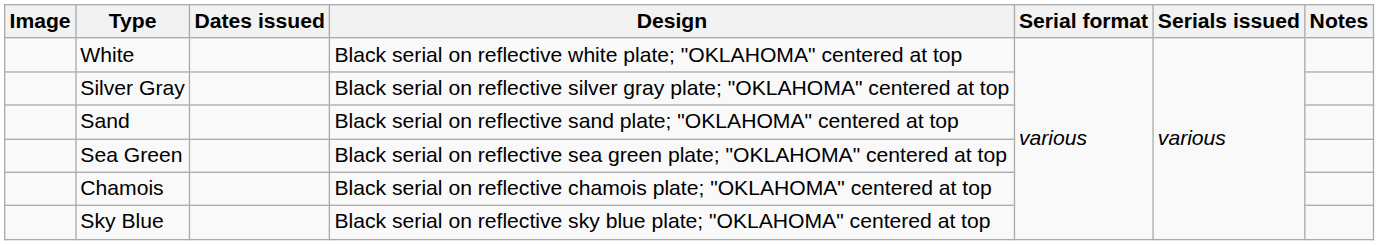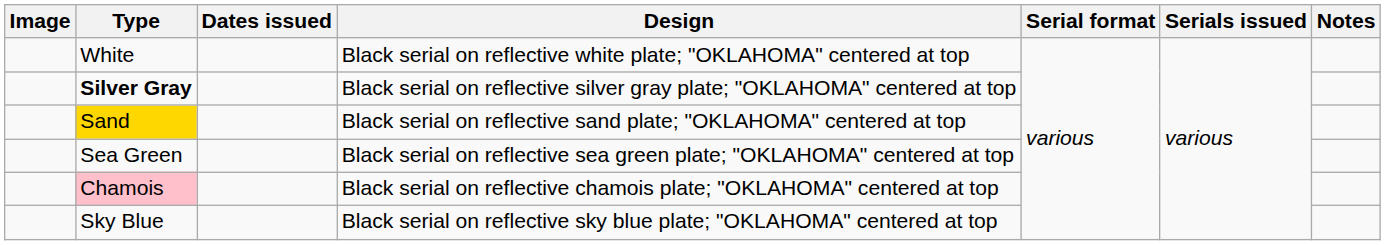(133, 88) normal -> (136, 88) bold
(105, 121) no background -> (105, 121) gold background
(122, 188) no background -> (122, 188) pink background
